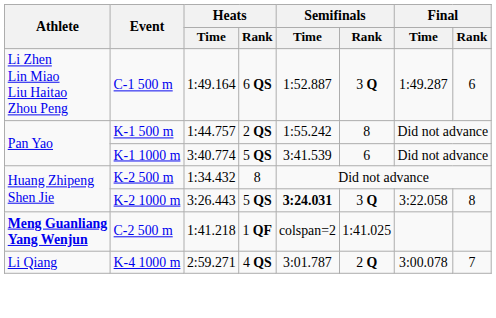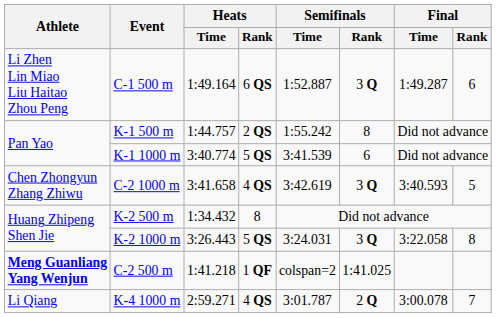+ row: (147, 186)
(307, 200) bold -> (307, 239) normal
